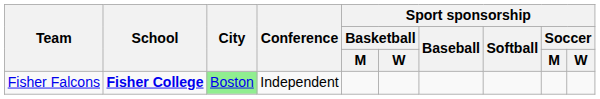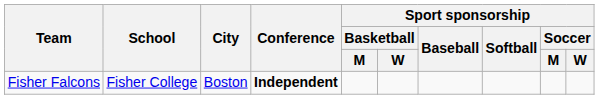(155, 82) bold -> (152, 82) normal
(232, 82) lightgreen background -> (226, 82) no background
(299, 82) normal -> (296, 82) bold
